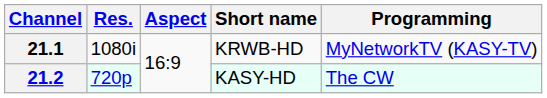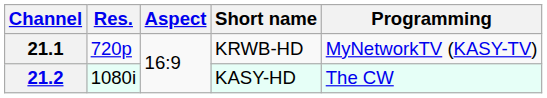(113, 48) 1080i -> (111, 48) 720p
(111, 78) 720p -> (113, 78) 1080i
